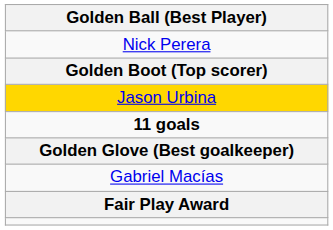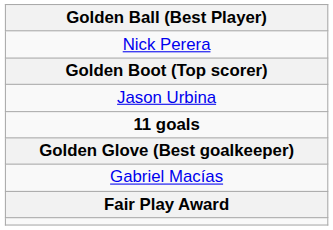(167, 97) gold background -> (167, 97) no background
